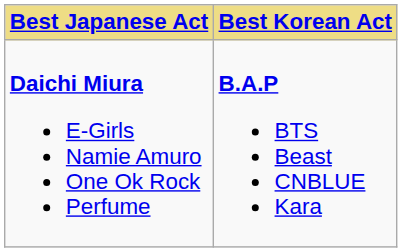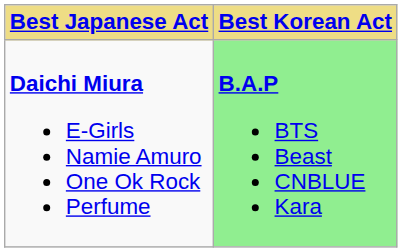(305, 145) no background -> (305, 145) lightgreen background
